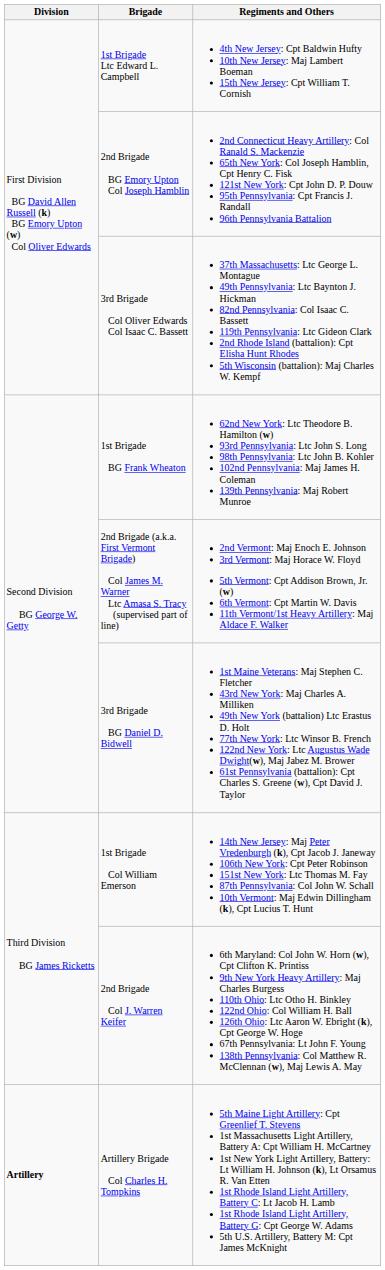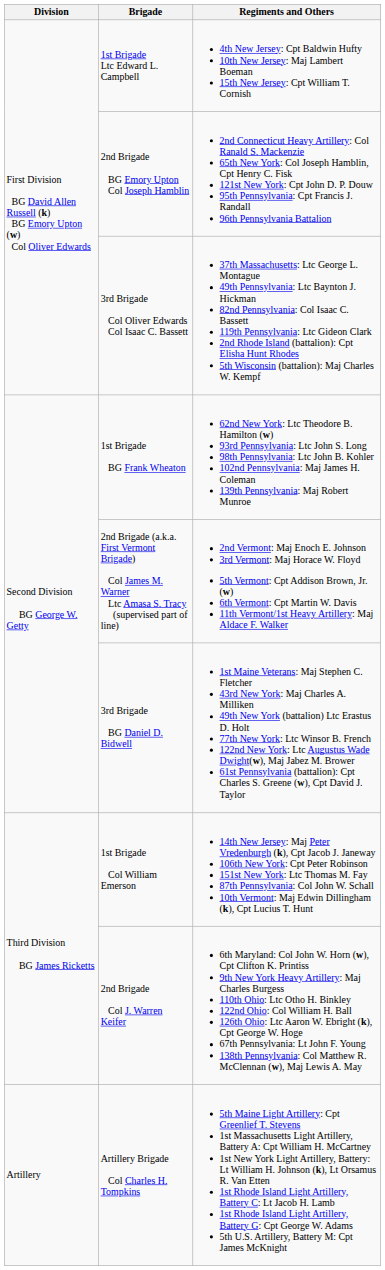(25, 1175) bold -> (24, 1175) normal
